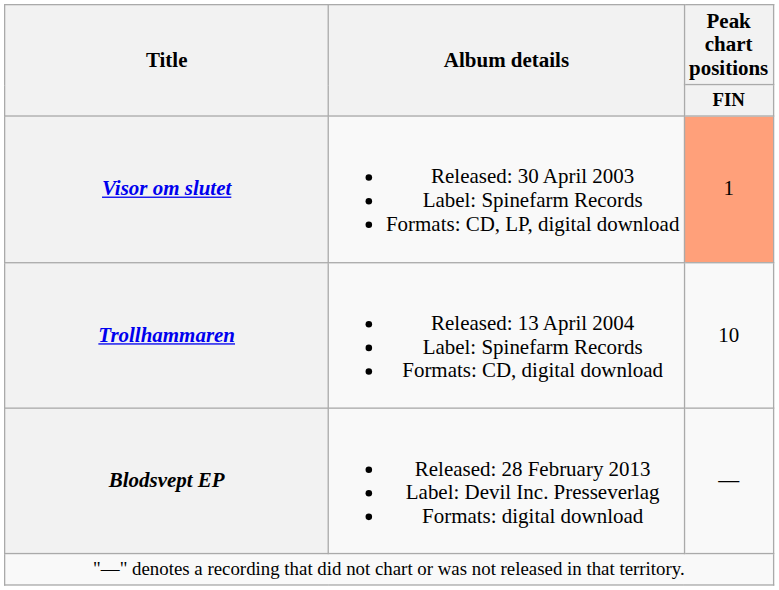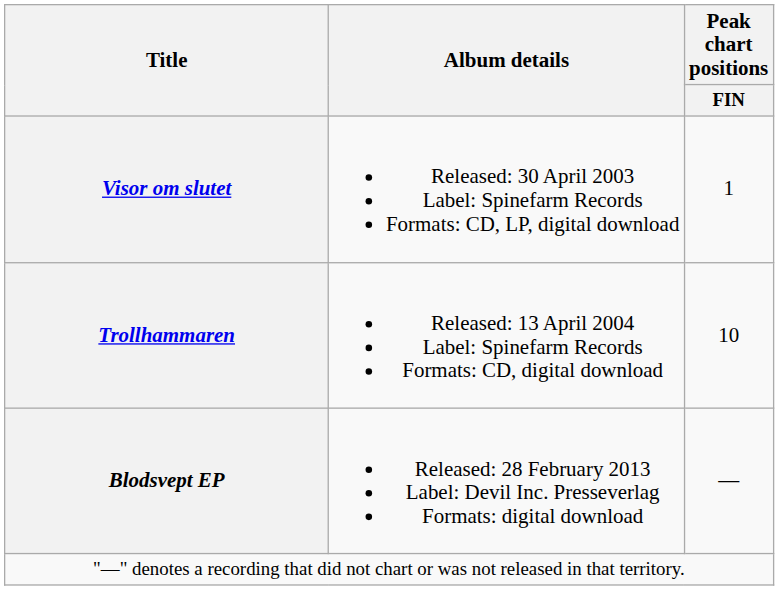(729, 188) lightsalmon background -> (729, 188) no background
